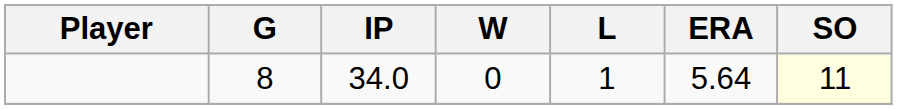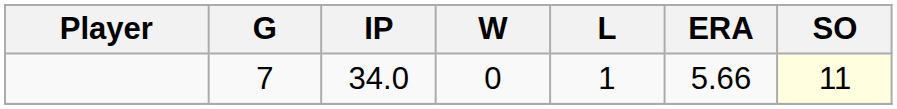(265, 78) 8 -> (265, 78) 7
(721, 78) 5.64 -> (721, 78) 5.66
